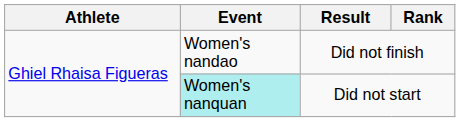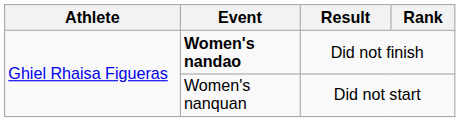(217, 52) normal -> (219, 52) bold
(217, 96) paleturquoise background -> (217, 96) no background
